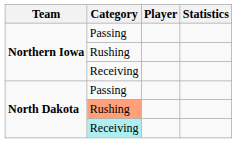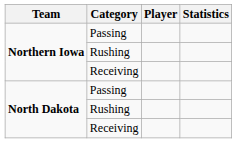(110, 109) lightsalmon background -> (110, 109) no background
(114, 128) paleturquoise background -> (114, 128) no background
